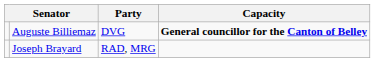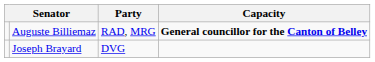(113, 31) DVG -> (128, 31) RAD, MRG
(128, 48) RAD, MRG -> (113, 48) DVG
